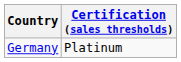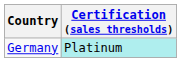(93, 48) no background -> (93, 48) paleturquoise background
